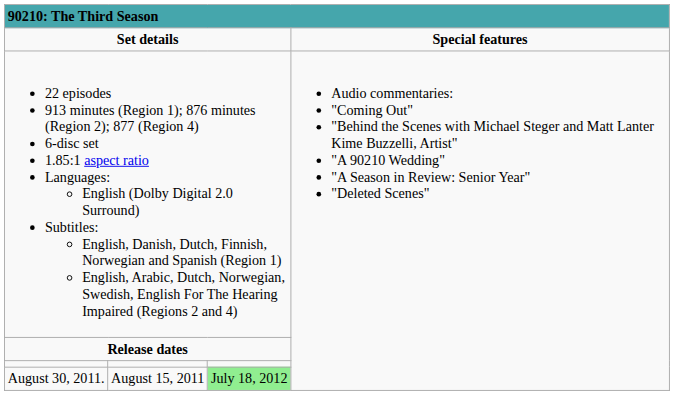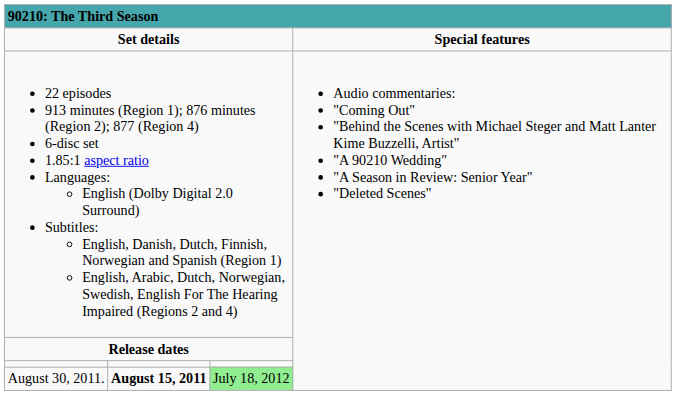(158, 378) normal -> (159, 378) bold
